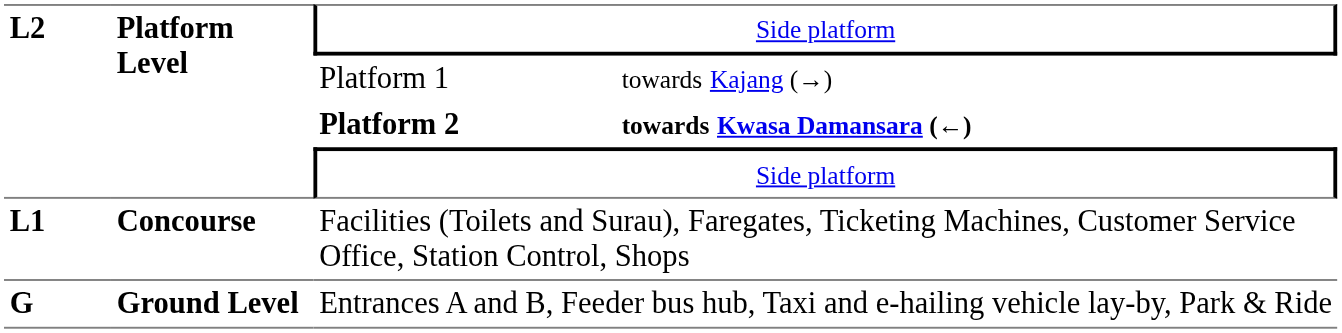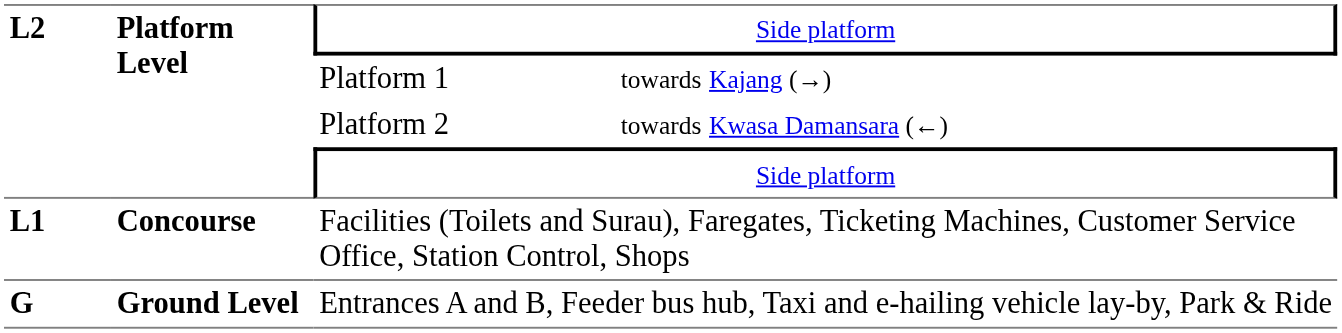(389, 123) bold -> (384, 123) normal
(797, 123) bold -> (784, 123) normal
